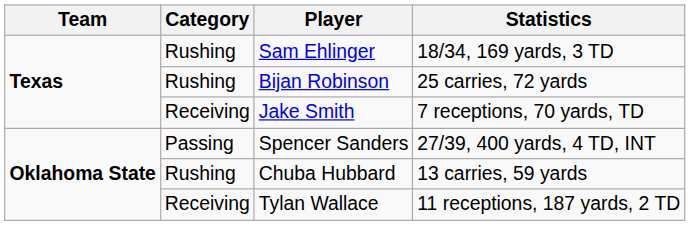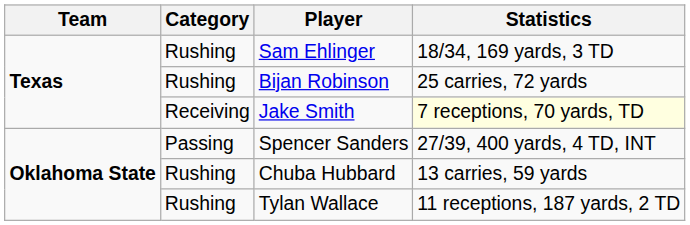(531, 112) no background -> (531, 112) lightyellow background
(207, 204) Receiving -> (200, 204) Rushing
